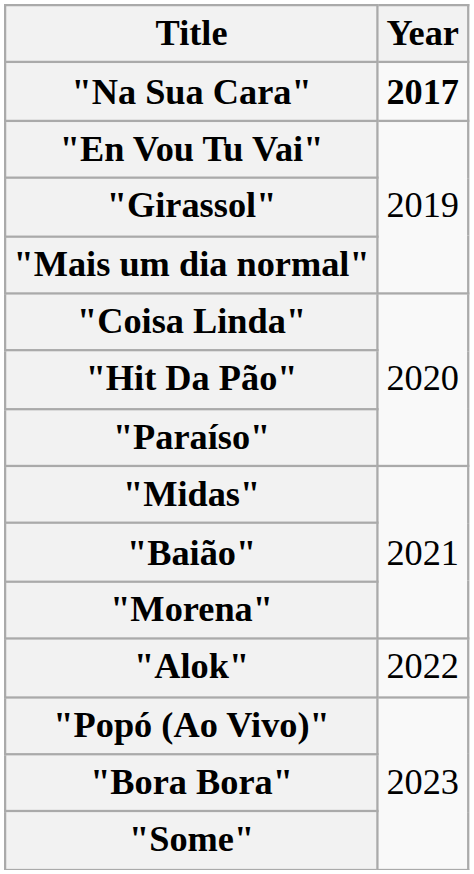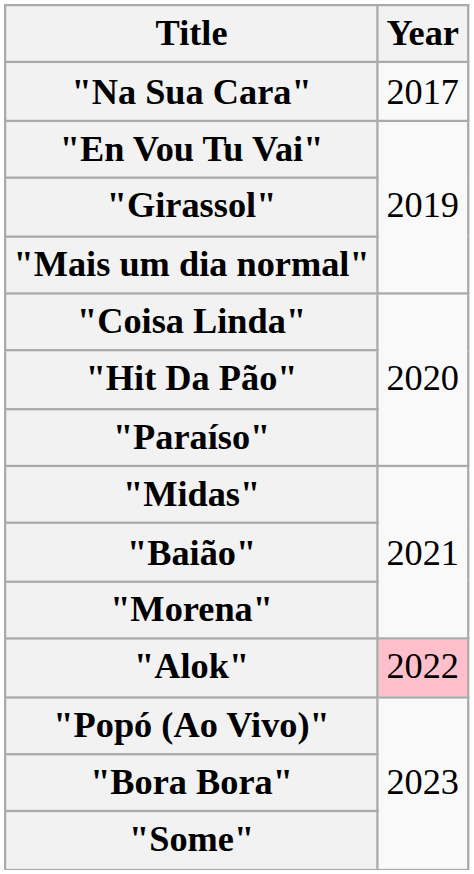(423, 90) bold -> (423, 90) normal
(423, 666) no background -> (423, 666) pink background
